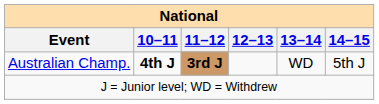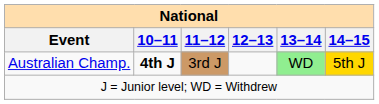(205, 63) bold -> (205, 63) normal
(301, 63) no background -> (301, 63) lightgreen background
(349, 63) no background -> (349, 63) gold background
